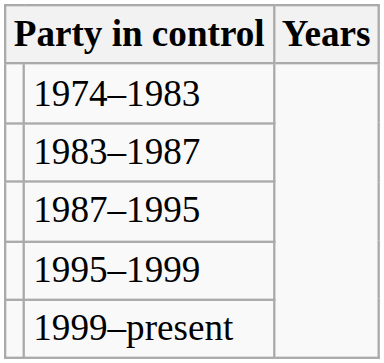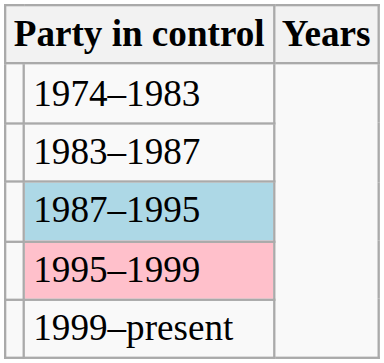(117, 210) no background -> (117, 210) lightblue background
(117, 269) no background -> (117, 269) pink background
